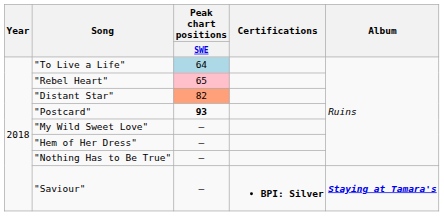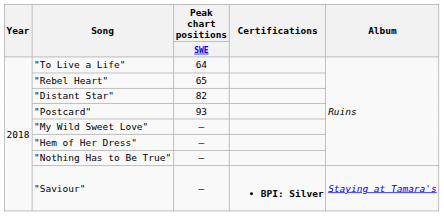(201, 65) lightblue background -> (201, 65) no background
(201, 80) pink background -> (201, 80) no background
(201, 96) lightsalmon background -> (201, 96) no background
(201, 111) bold -> (201, 111) normal
(382, 188) bold -> (382, 188) normal
